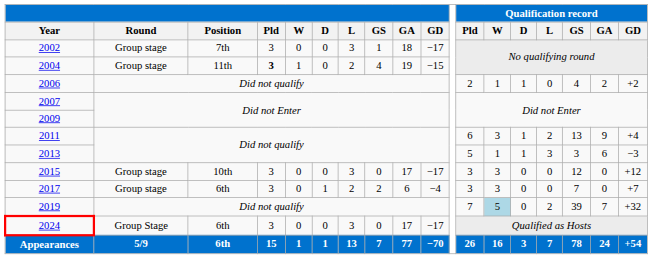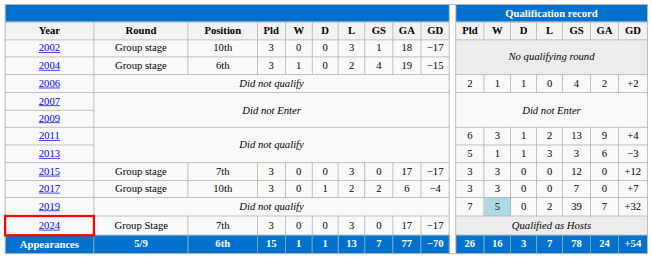(223, 48) 7th -> (223, 48) 10th
(223, 66) 11th -> (223, 66) 6th
(271, 66) bold -> (271, 66) normal
(223, 171) 10th -> (223, 171) 7th
(223, 189) 6th -> (223, 189) 10th
(223, 226) 6th -> (223, 226) 7th
